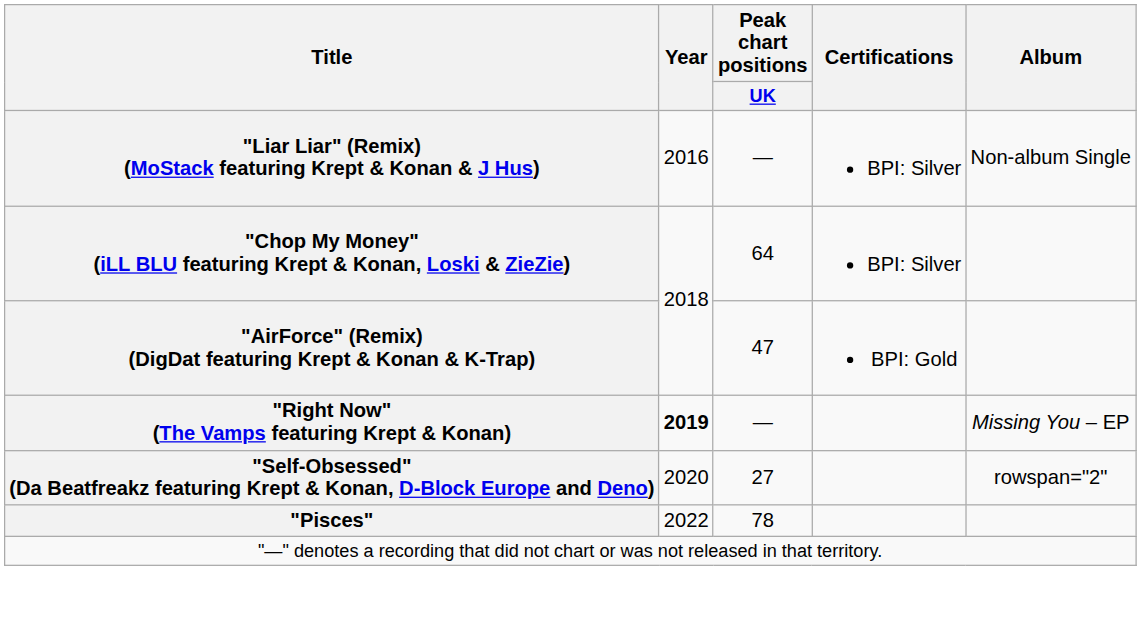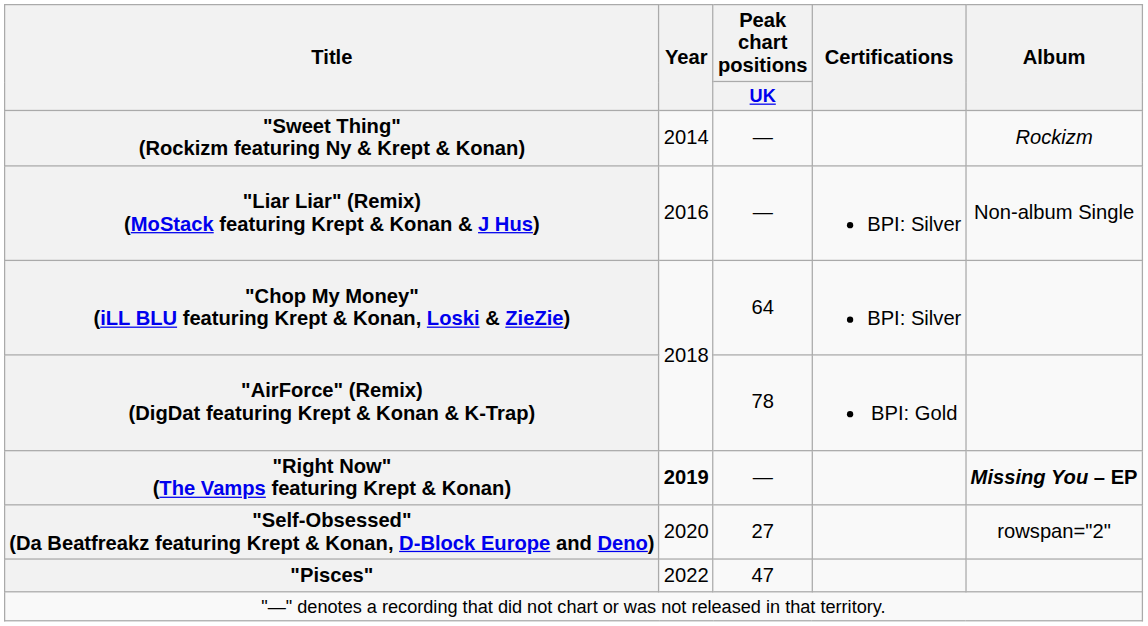+ row: (332, 137)
(763, 347) 47 -> (763, 402) 78
(1051, 422) normal -> (1054, 477) bold
(763, 520) 78 -> (763, 575) 47
